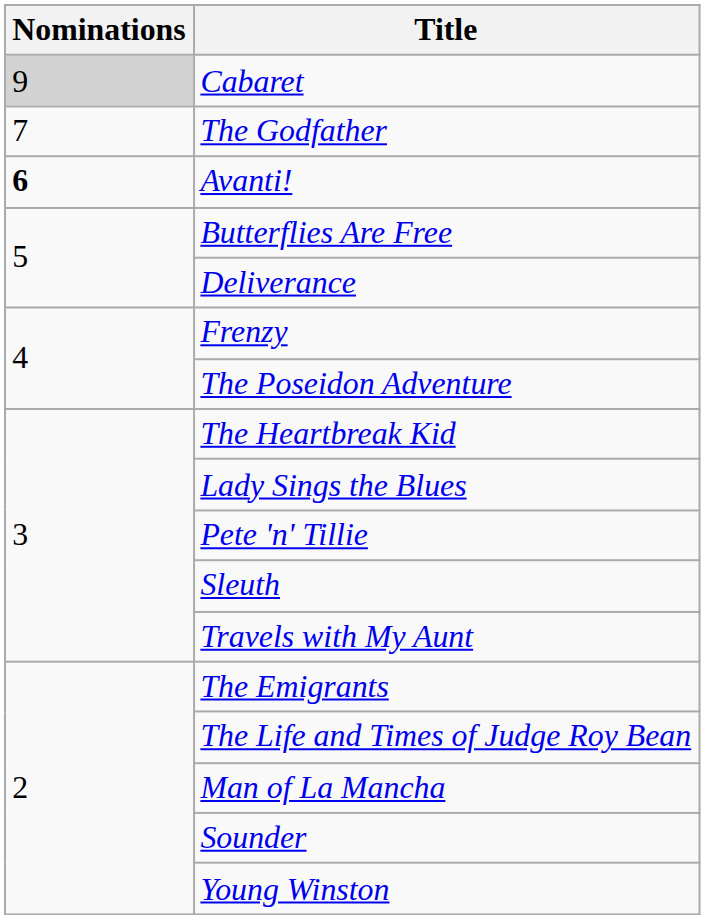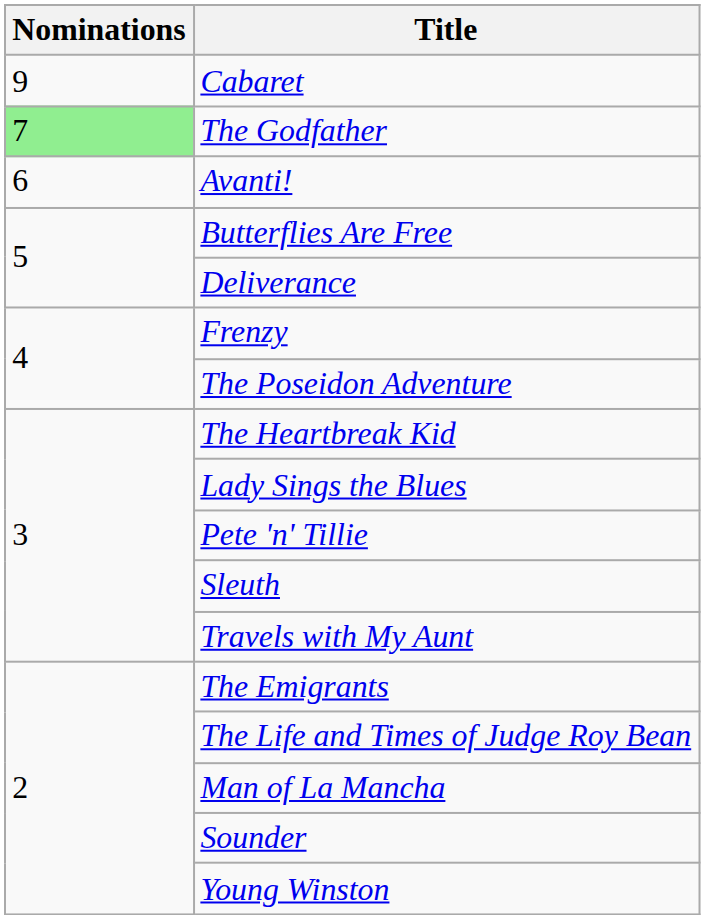(20, 80) lightgrey background -> (20, 80) no background
(20, 130) no background -> (20, 130) lightgreen background
(20, 181) bold -> (20, 181) normal
